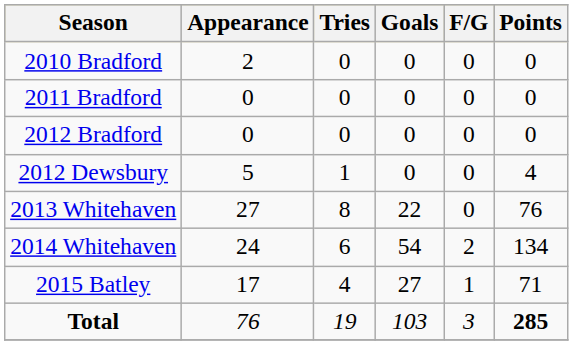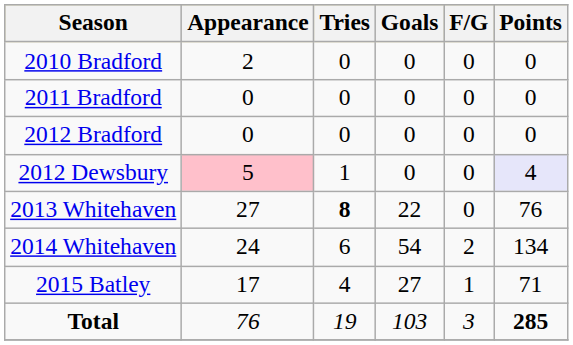(248, 172) no background -> (248, 172) pink background
(531, 172) no background -> (531, 172) lavender background
(345, 209) normal -> (345, 209) bold
